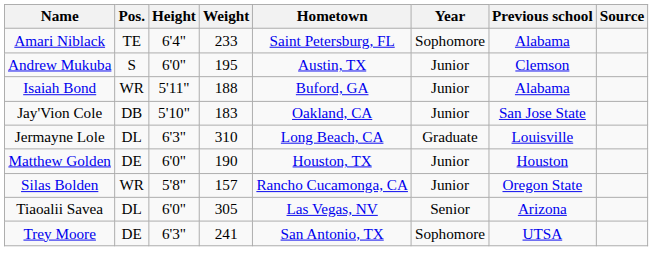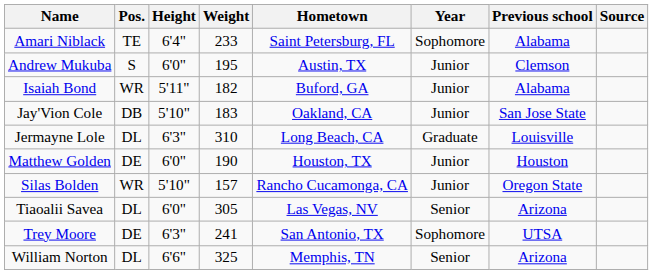(226, 88) 188 -> (226, 88) 182
(174, 185) 5'8" -> (174, 185) 5'10"
+ row: (60, 257)
